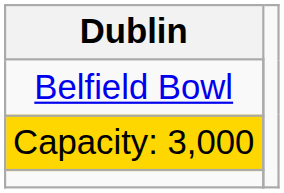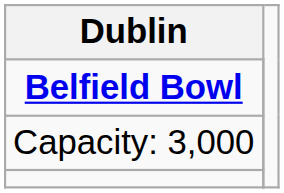(134, 87) normal -> (134, 87) bold
(134, 142) gold background -> (134, 142) no background
